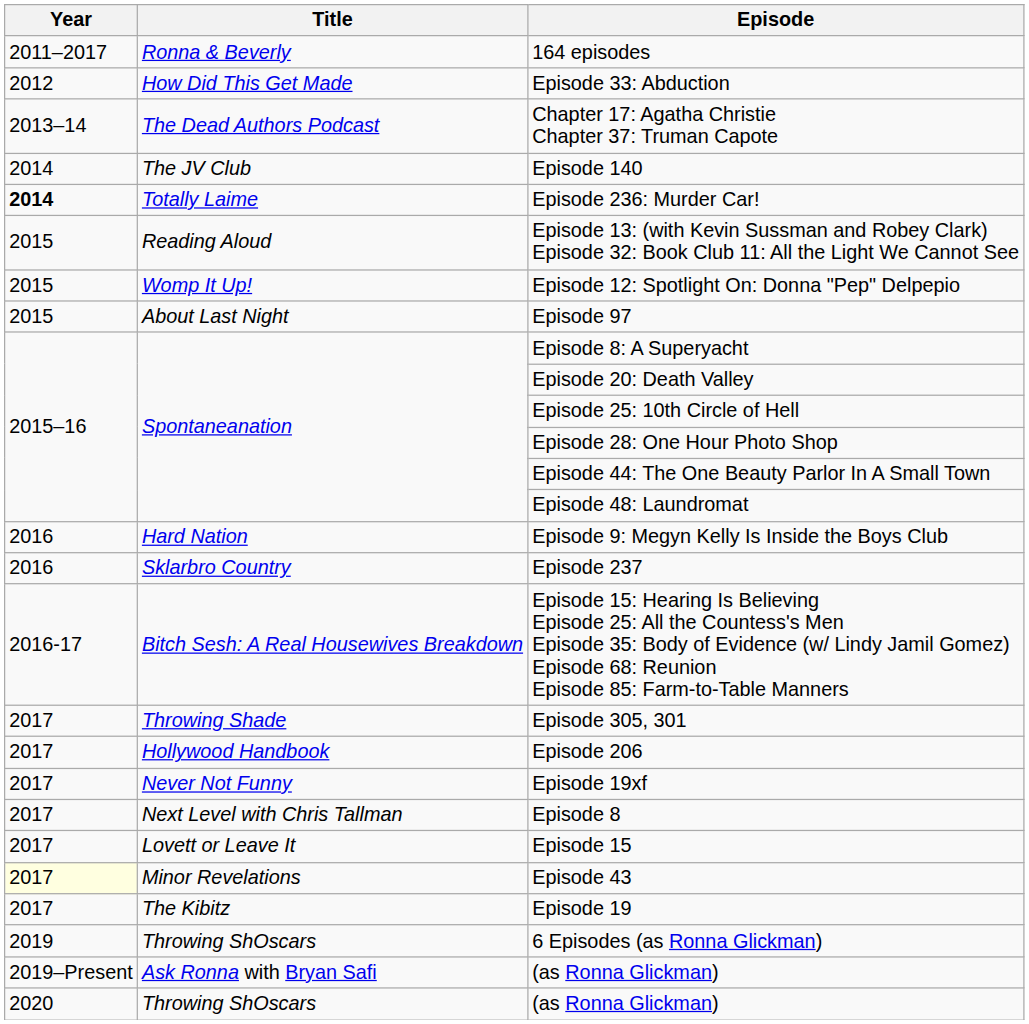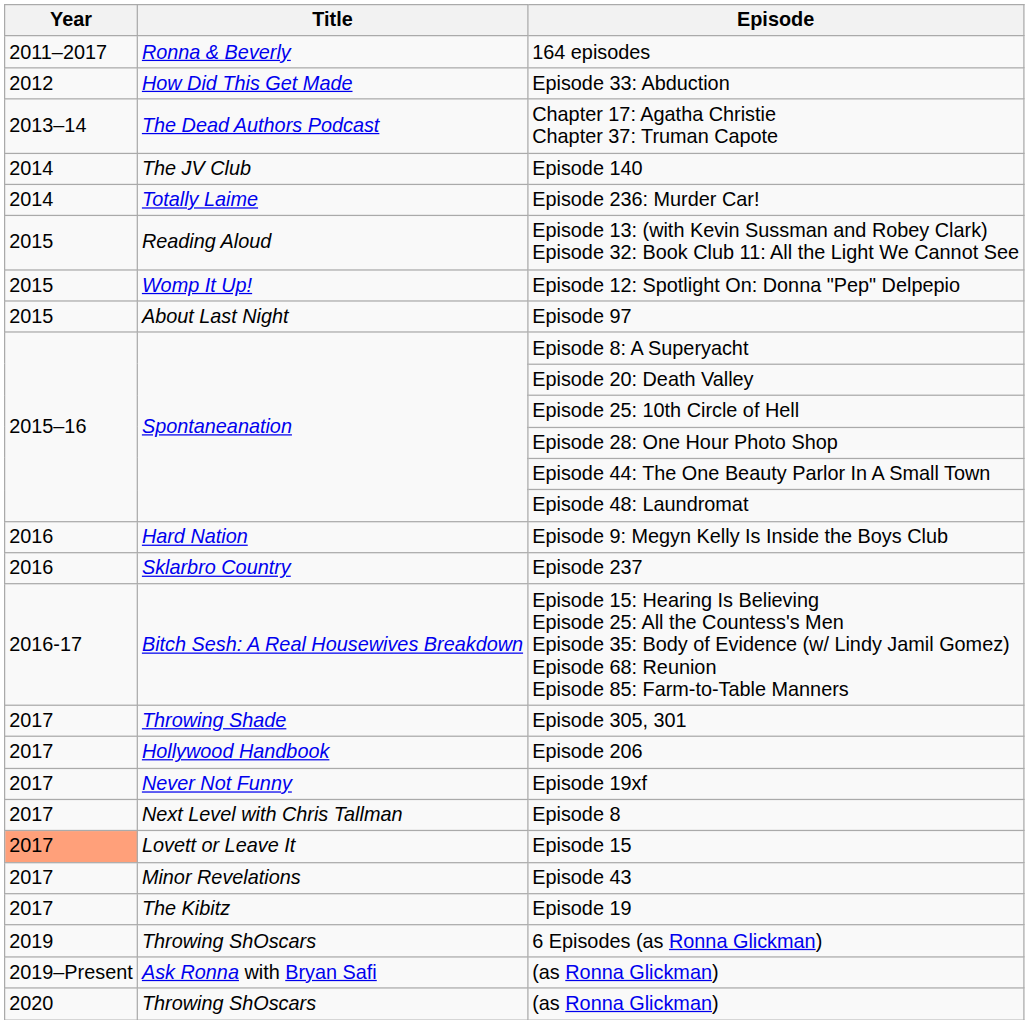(31, 199) bold -> (31, 199) normal
(31, 846) no background -> (31, 846) lightsalmon background
(31, 877) lightyellow background -> (31, 877) no background
